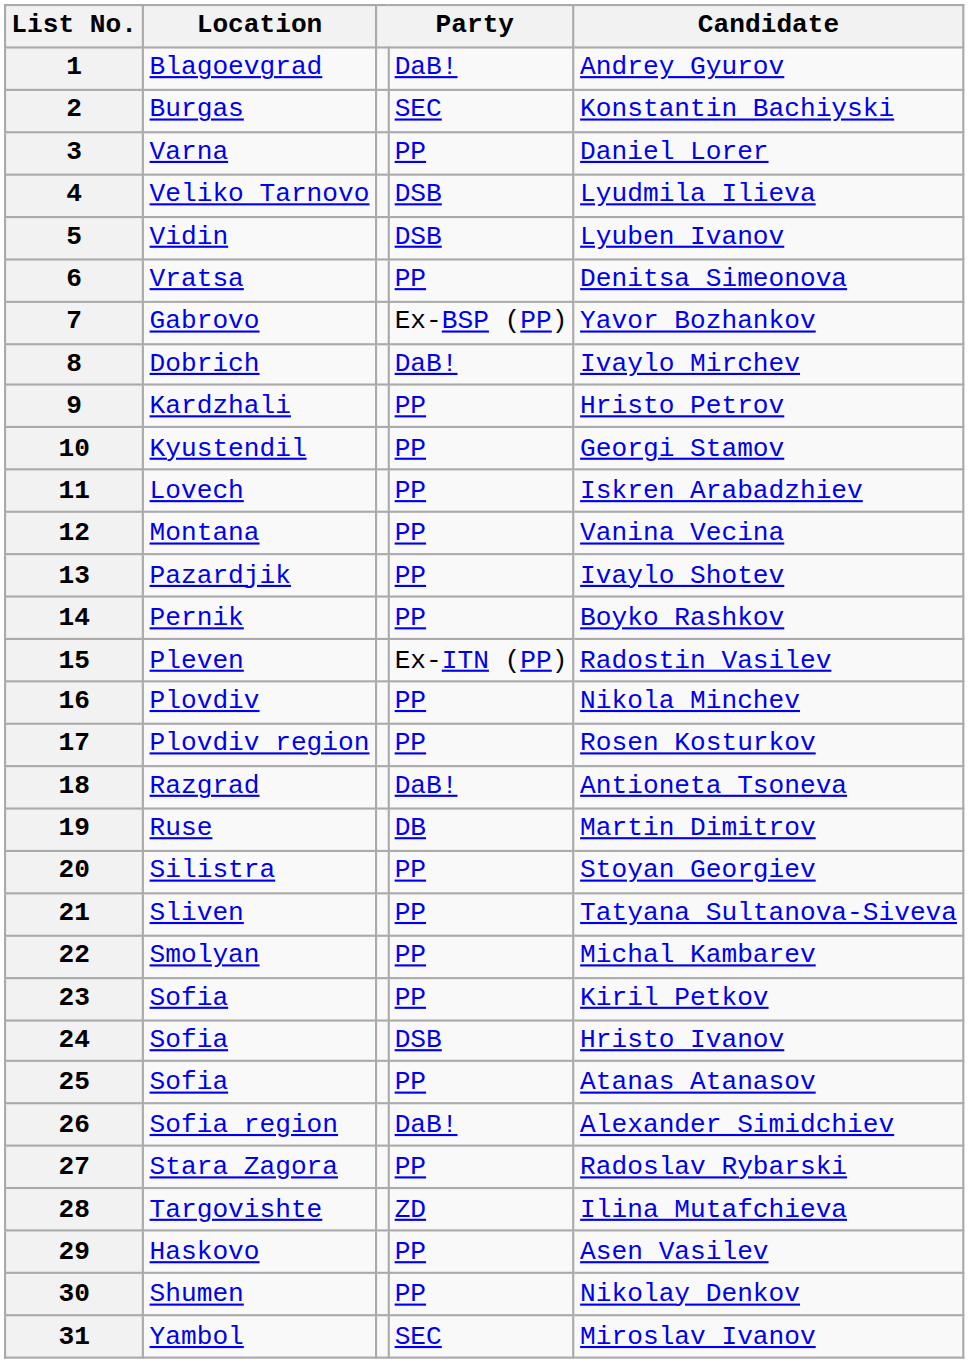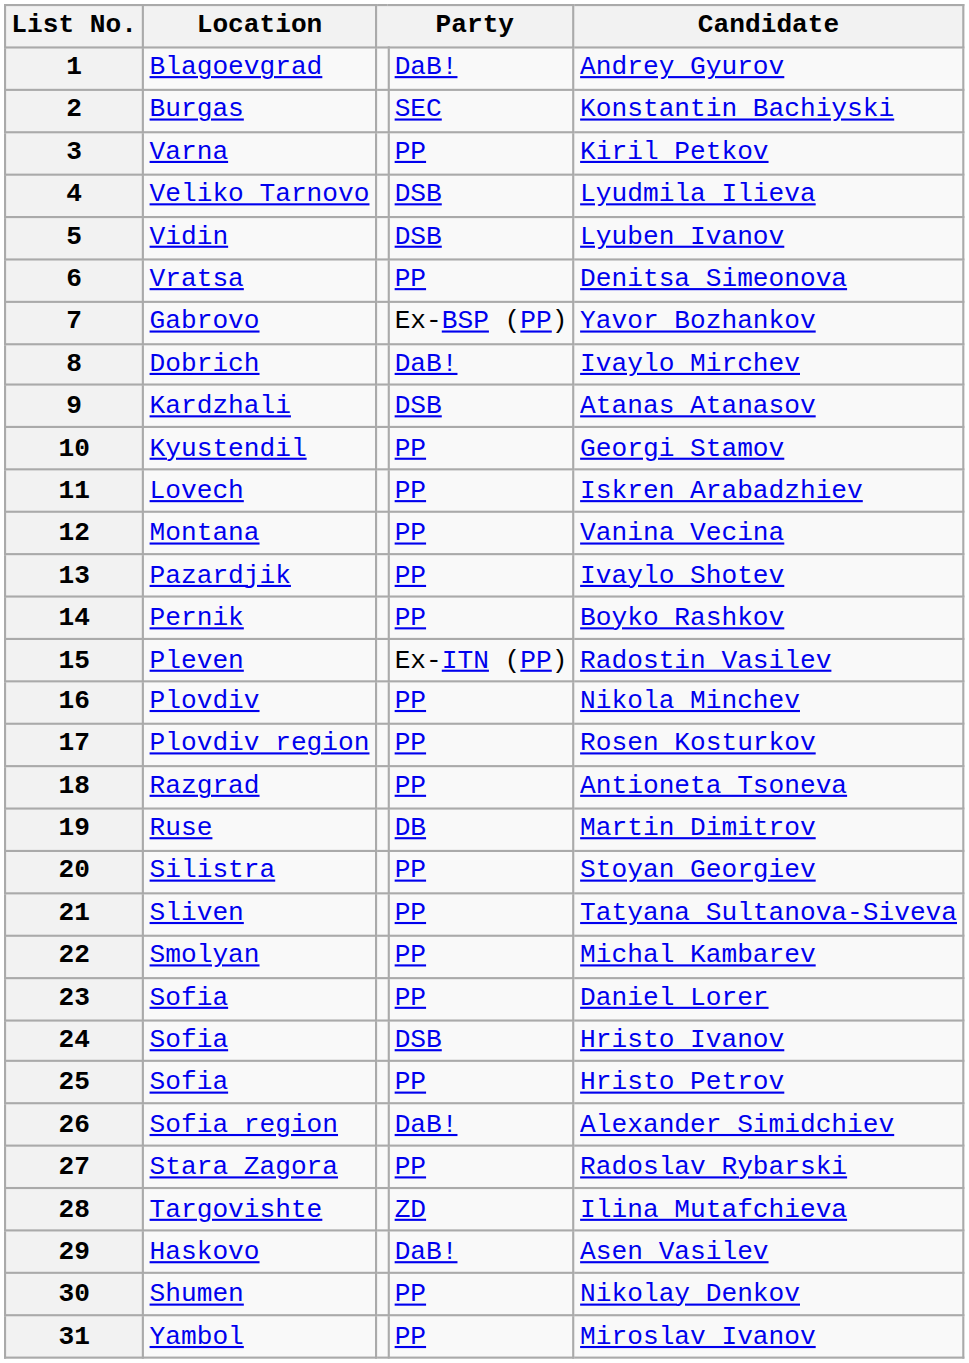(674, 153) Daniel Lorer -> (674, 153) Kiril Petkov
(410, 407) PP -> (418, 407) DSB
(682, 407) Hristo Petrov -> (698, 407) Atanas Atanasov
(426, 787) DaB! -> (410, 787) PP
(674, 999) Kiril Petkov -> (674, 999) Daniel Lorer
(698, 1083) Atanas Atanasov -> (682, 1083) Hristo Petrov
(410, 1252) PP -> (426, 1252) DaB!
(418, 1337) SEC -> (410, 1337) PP
